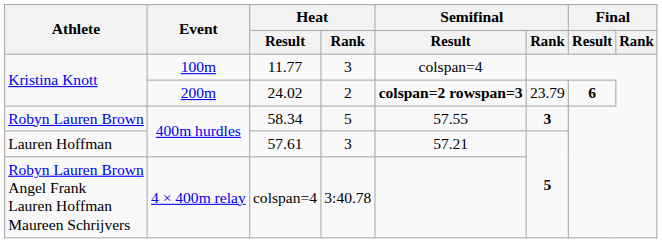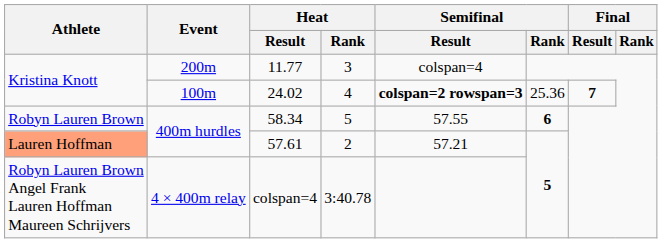(198, 67) 100m -> (198, 67) 200m
(198, 93) 200m -> (198, 93) 100m
(348, 93) 2 -> (348, 93) 4
(547, 93) 23.79 -> (547, 93) 25.36
(592, 93) 6 -> (592, 93) 7
(547, 118) 3 -> (547, 118) 6
(60, 144) no background -> (60, 144) lightsalmon background
(348, 144) 3 -> (348, 144) 2
